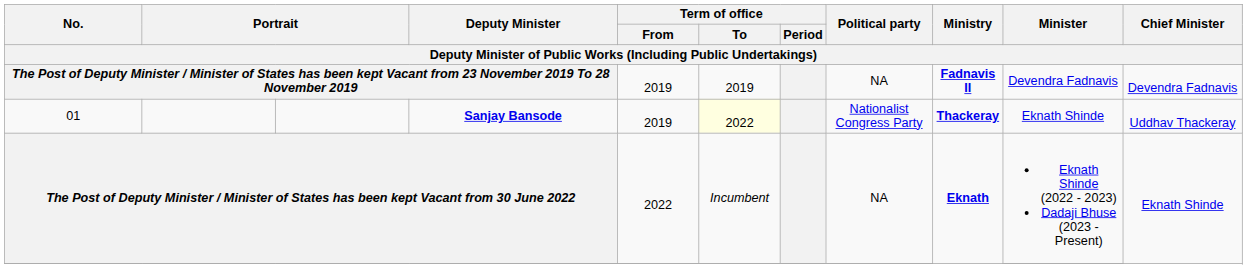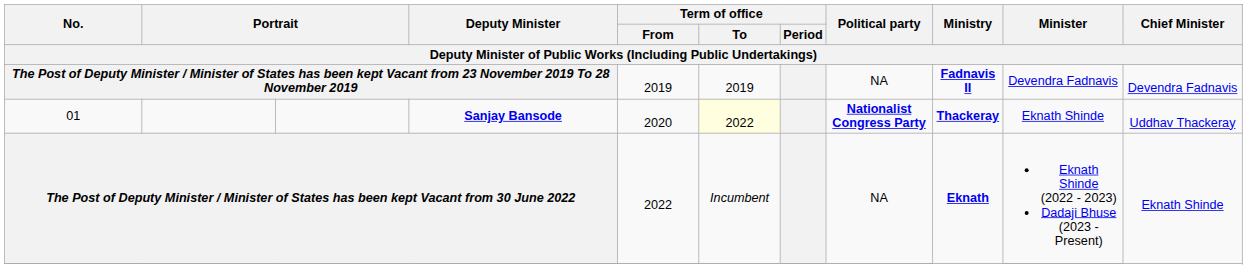(658, 123) 2019 -> (658, 123) 2020
(879, 116) normal -> (879, 116) bold
